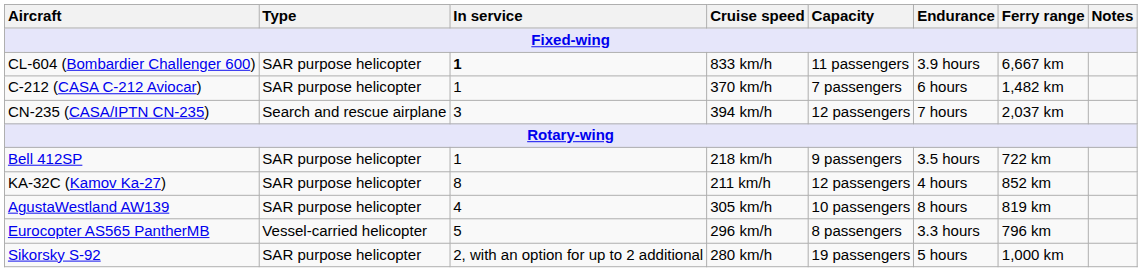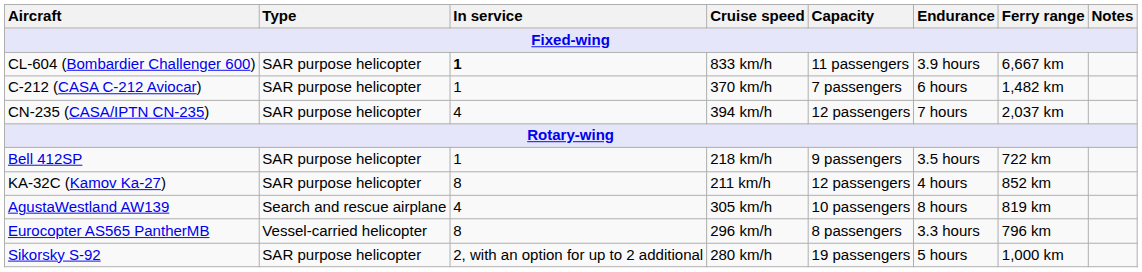(354, 111) Search and rescue airplane -> (342, 111) SAR purpose helicopter
(457, 111) 3 -> (457, 111) 4
(342, 207) SAR purpose helicopter -> (354, 207) Search and rescue airplane
(457, 231) 5 -> (457, 231) 8
